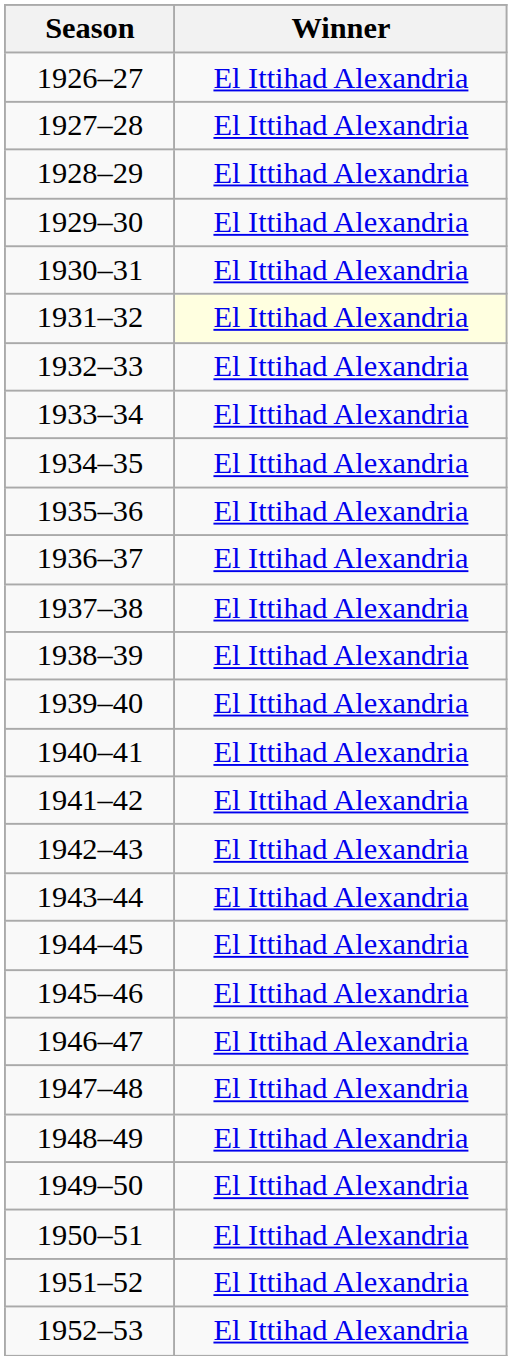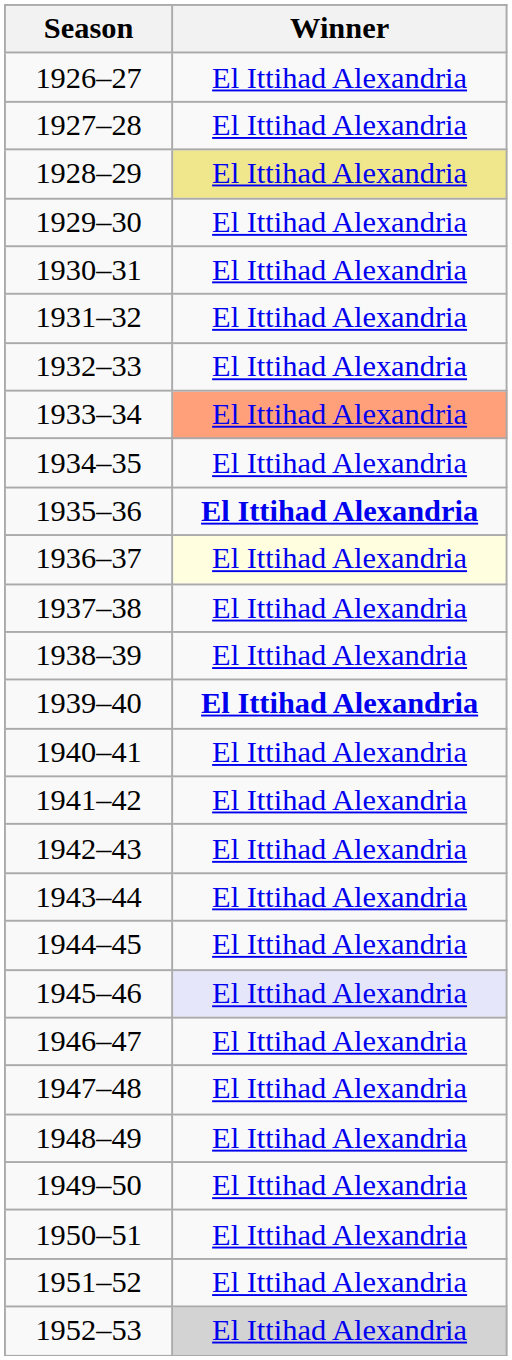(341, 173) no background -> (340, 173) khaki background
(341, 317) lightyellow background -> (340, 317) no background
(341, 414) no background -> (340, 414) lightsalmon background
(341, 510) normal -> (340, 510) bold
(341, 558) no background -> (340, 558) lightyellow background
(341, 703) normal -> (340, 703) bold
(341, 992) no background -> (340, 992) lavender background
(341, 1330) no background -> (340, 1330) lightgrey background
